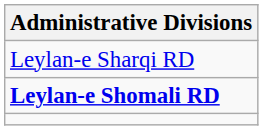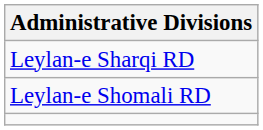(115, 95) bold -> (110, 95) normal
